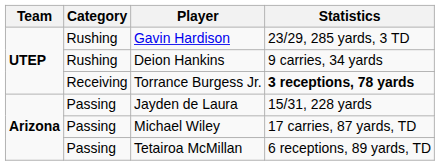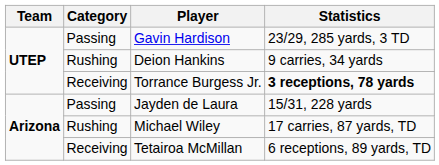(92, 38) Rushing -> (91, 38) Passing
(91, 126) Passing -> (92, 126) Rushing
(91, 148) Passing -> (97, 148) Receiving
